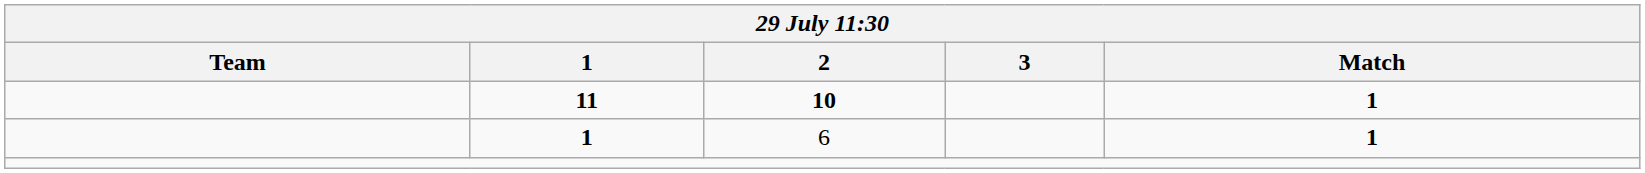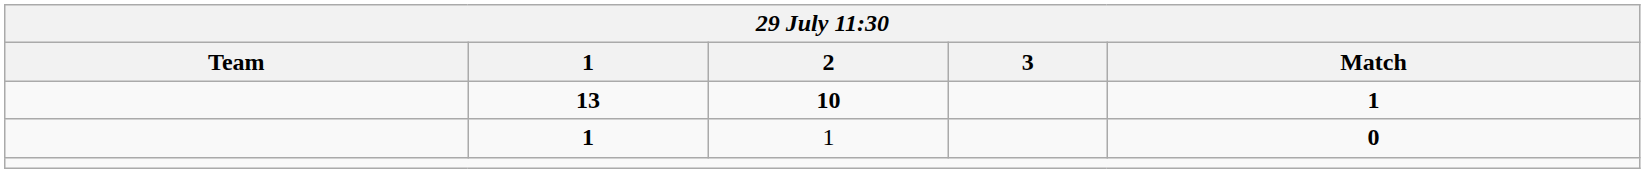(587, 99) 11 -> (588, 99) 13
(824, 137) 6 -> (829, 137) 1
(1372, 137) 1 -> (1373, 137) 0
